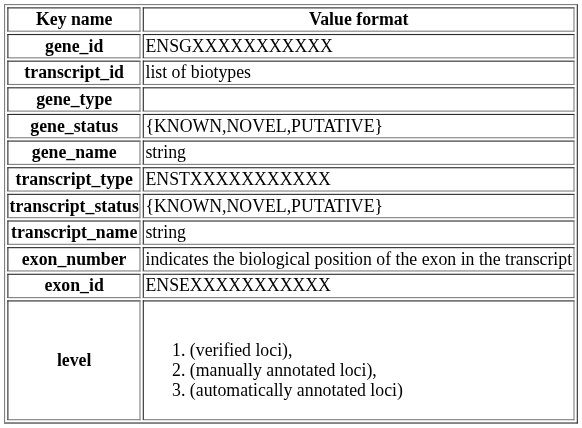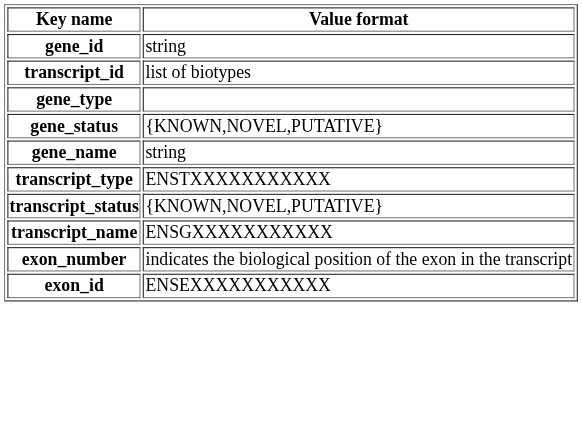(239, 46) ENSGXXXXXXXXXXX -> (166, 46) string
(166, 232) string -> (239, 232) ENSGXXXXXXXXXXX
- row: (74, 360)
